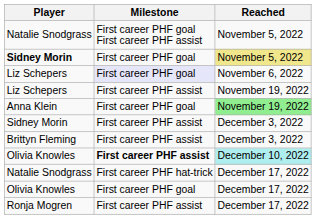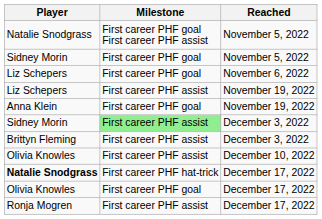(39, 57) bold -> (37, 57) normal
(260, 57) khaki background -> (266, 57) no background
(146, 73) lavender background -> (152, 73) no background
(263, 106) lightgreen background -> (269, 106) no background
(149, 123) no background -> (155, 123) lightgreen background
(153, 156) bold -> (155, 156) normal
(263, 156) paleturquoise background -> (269, 156) no background
(49, 172) normal -> (52, 172) bold
